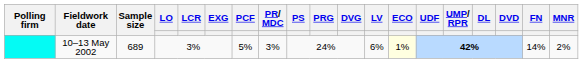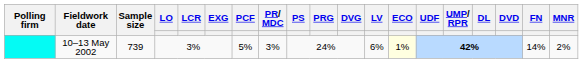(135, 47) 689 -> (135, 47) 739
